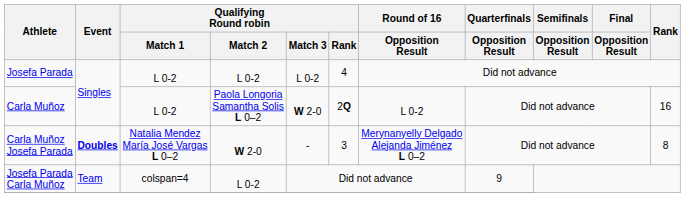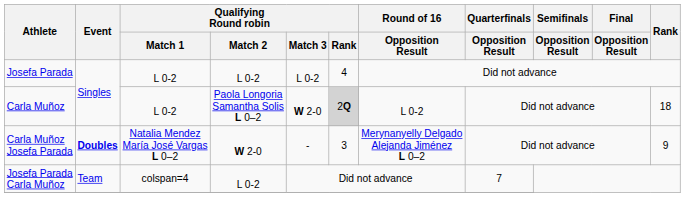(344, 107) no background -> (344, 107) lightgrey background
(666, 107) 16 -> (666, 107) 18
(666, 146) 8 -> (666, 146) 9
(499, 179) 9 -> (499, 179) 7
